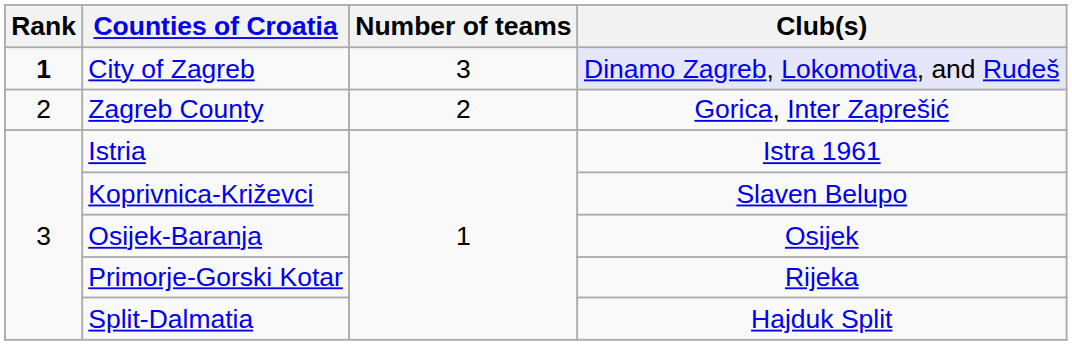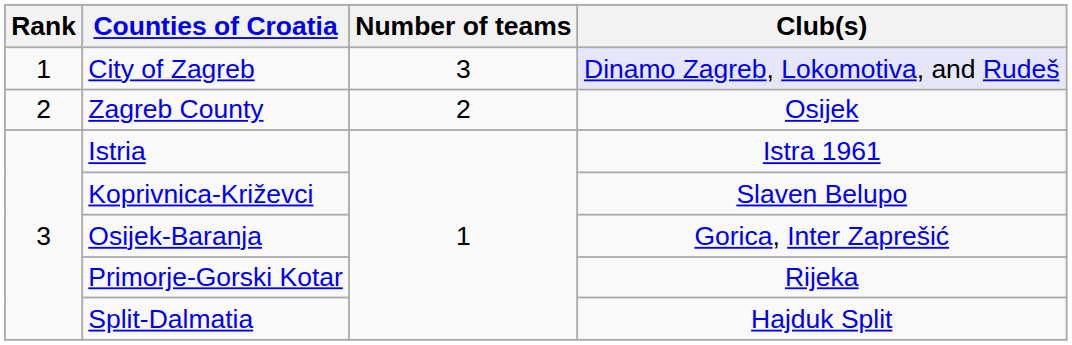(44, 68) bold -> (44, 68) normal
(822, 110) Gorica, Inter Zaprešić -> (822, 110) Osijek
(822, 236) Osijek -> (822, 236) Gorica, Inter Zaprešić
